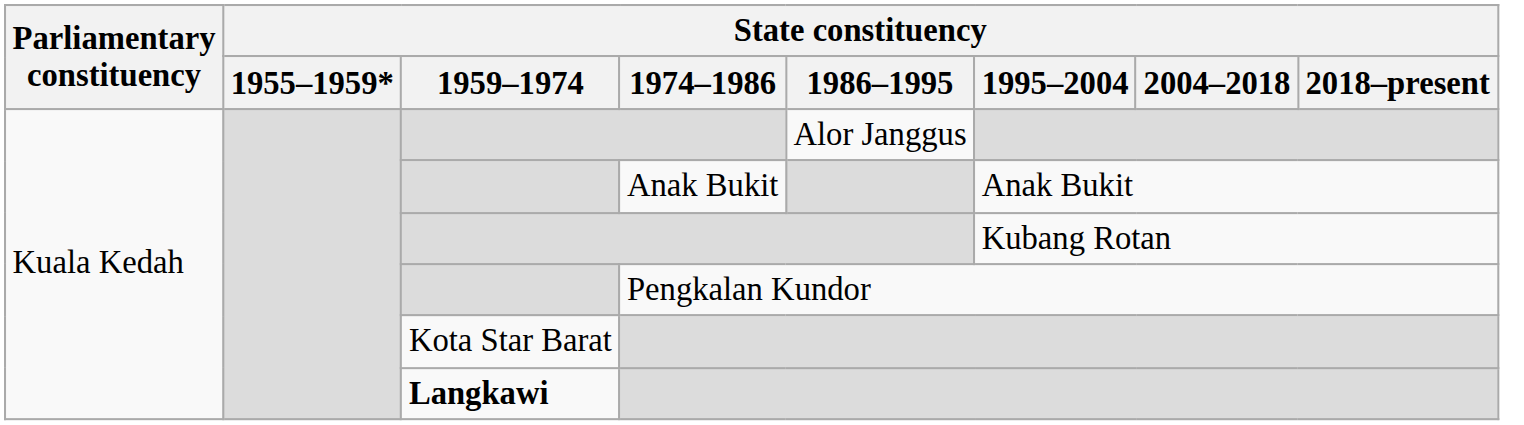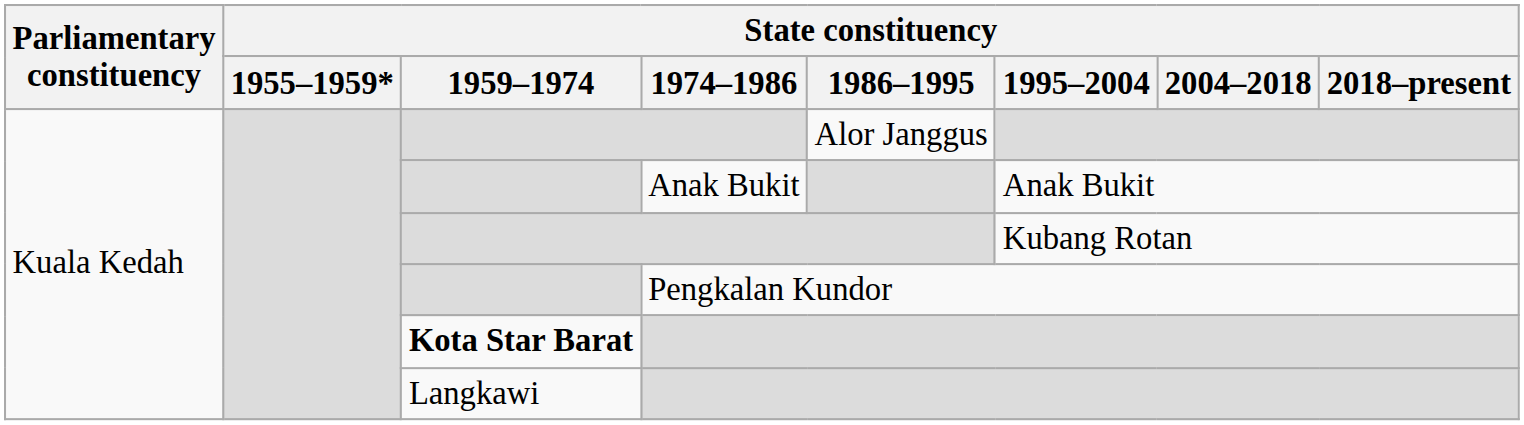(510, 340) normal -> (521, 340) bold
(479, 392) bold -> (474, 392) normal
